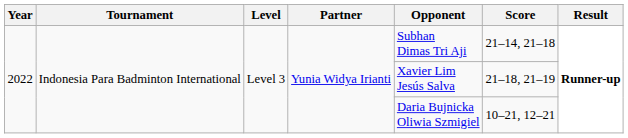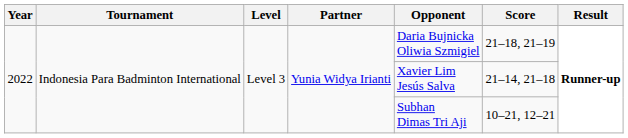(432, 43) Subhan Dimas Tri Aji -> (438, 43) Daria Bujnicka Oliwia Szmigiel
(520, 43) 21–14, 21–18 -> (520, 43) 21–18, 21–19
(520, 79) 21–18, 21–19 -> (520, 79) 21–14, 21–18
(438, 115) Daria Bujnicka Oliwia Szmigiel -> (432, 115) Subhan Dimas Tri Aji
